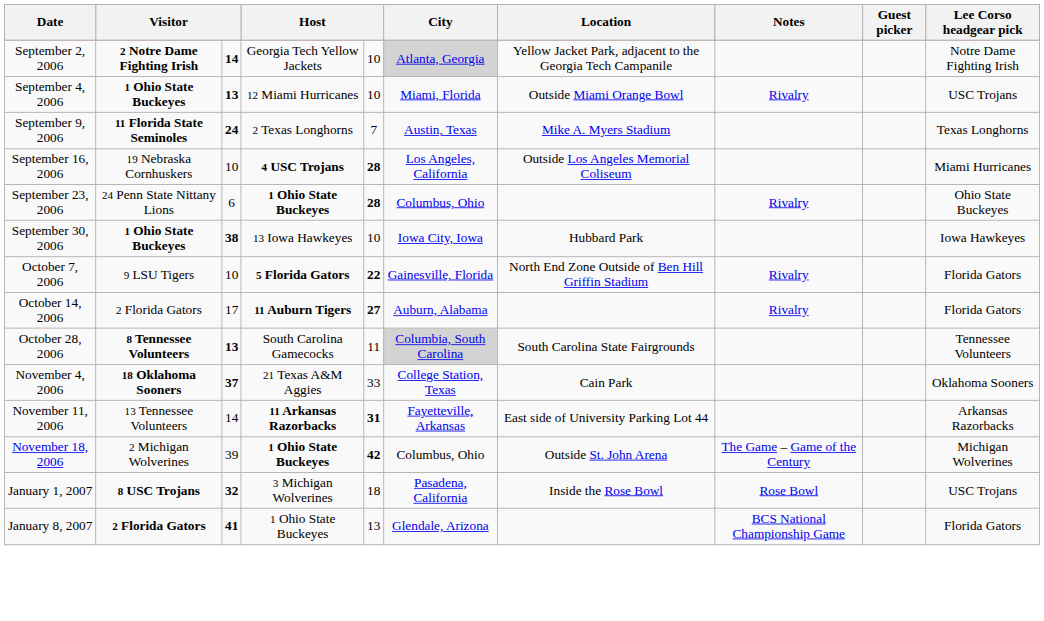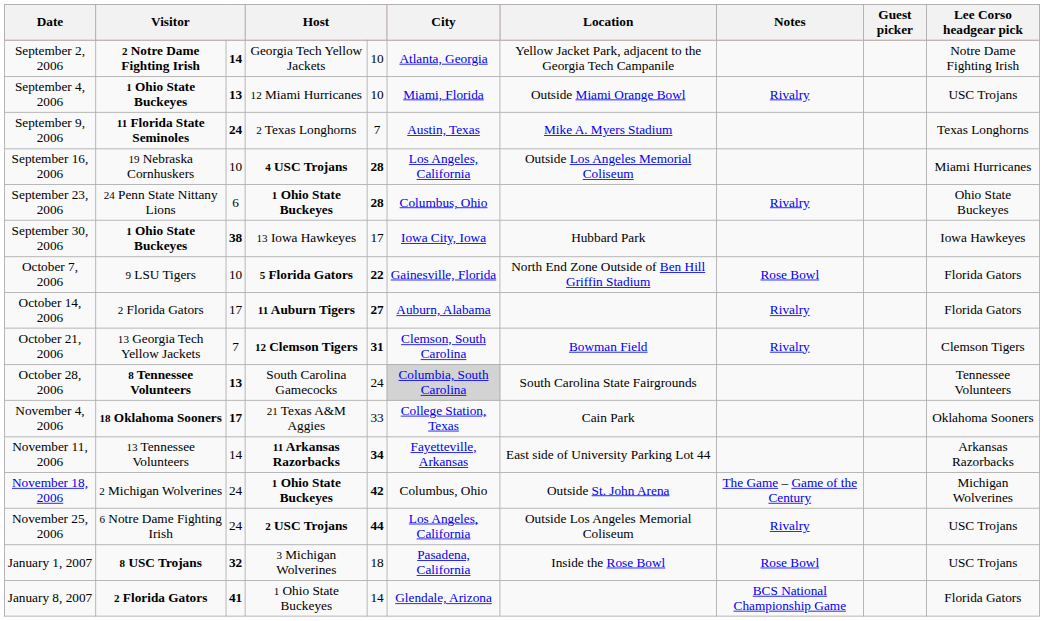(440, 58) lightgrey background -> (444, 58) no background
(374, 238) 10 -> (377, 238) 17
(789, 274) Rivalry -> (790, 274) Rose Bowl
+ row: (50, 346)
(374, 346) 11 -> (377, 382) 24
(232, 382) 37 -> (236, 418) 17
(374, 418) 31 -> (377, 454) 34
(232, 454) 39 -> (236, 490) 24
+ row: (50, 526)
(374, 526) 13 -> (377, 598) 14
